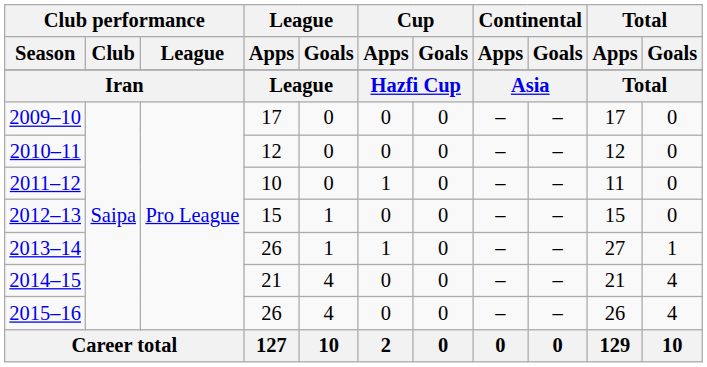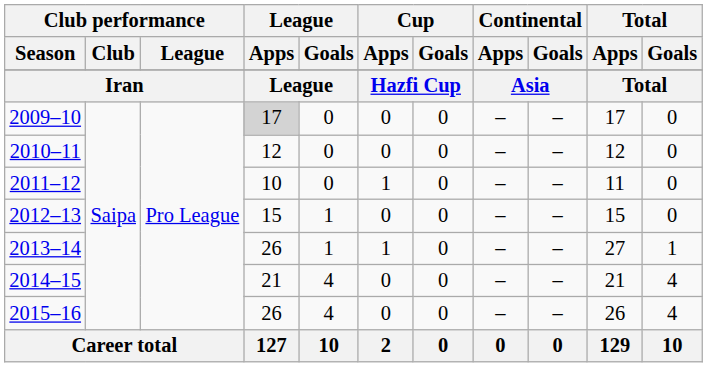(271, 118) no background -> (271, 118) lightgrey background
